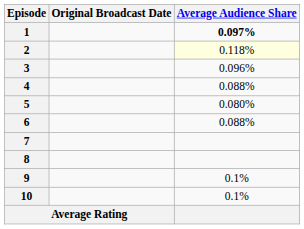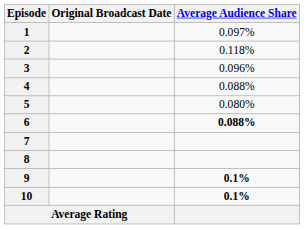(237, 31) bold -> (237, 31) normal
(237, 50) lightyellow background -> (237, 50) no background
(237, 123) normal -> (237, 123) bold
(237, 178) normal -> (237, 178) bold
(237, 196) normal -> (237, 196) bold
